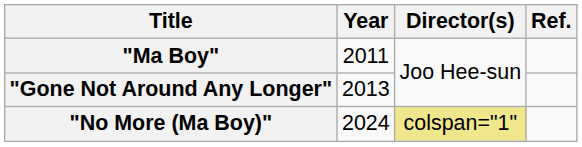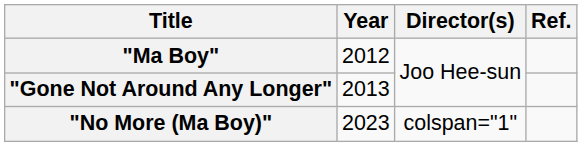(366, 55) 2011 -> (366, 55) 2012
(366, 123) 2024 -> (366, 123) 2023
(460, 123) khaki background -> (460, 123) no background
